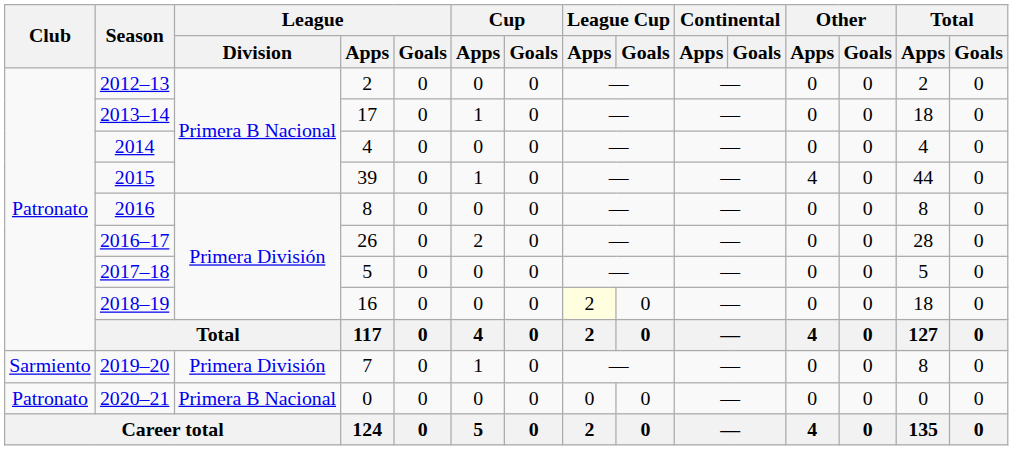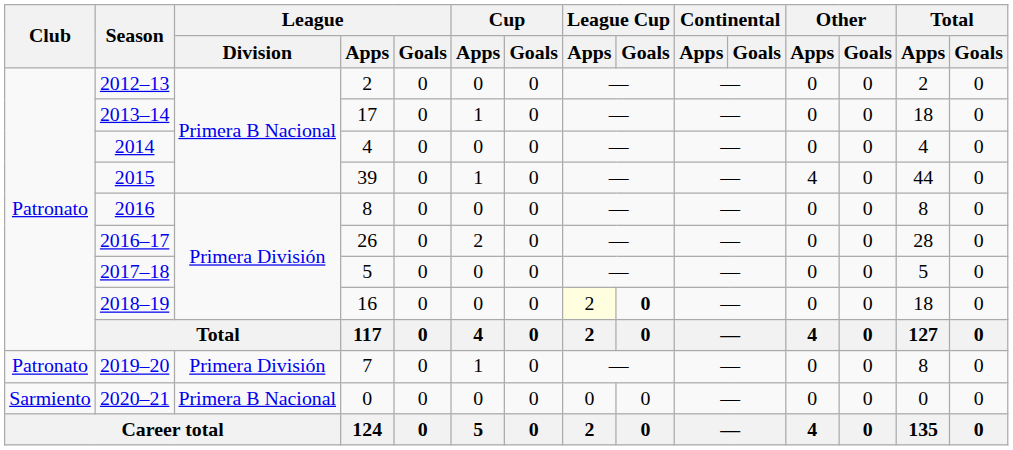(646, 303) normal -> (646, 303) bold
(50, 366) Sarmiento -> (50, 366) Patronato
(50, 397) Patronato -> (50, 397) Sarmiento
